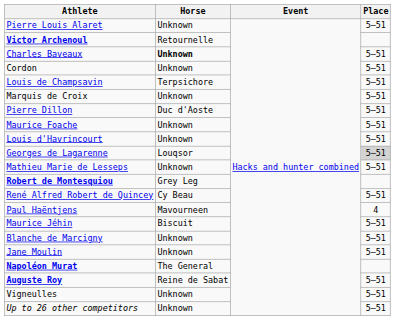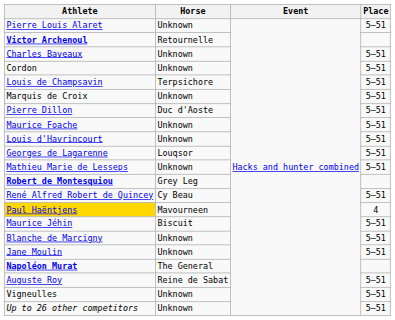(175, 54) bold -> (175, 54) normal
(376, 153) lightgrey background -> (376, 153) no background
(42, 209) no background -> (42, 209) gold background
(34, 280) bold -> (34, 280) normal
